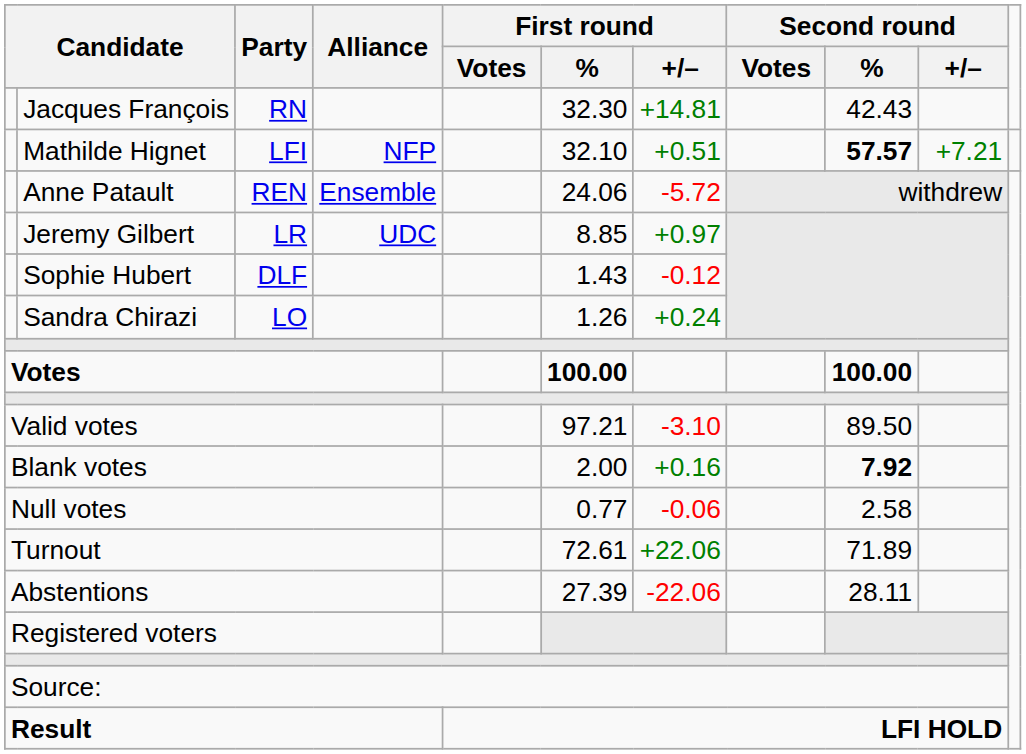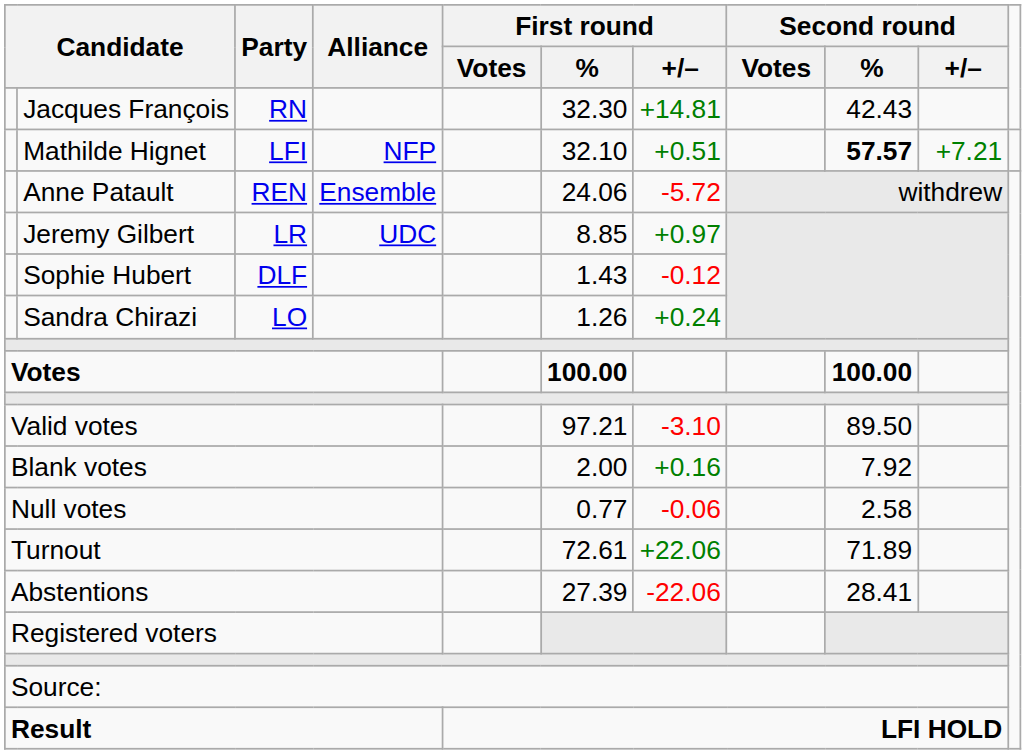(887, 467) bold -> (887, 467) normal
(880, 591) 28.11 -> (879, 591) 28.41
